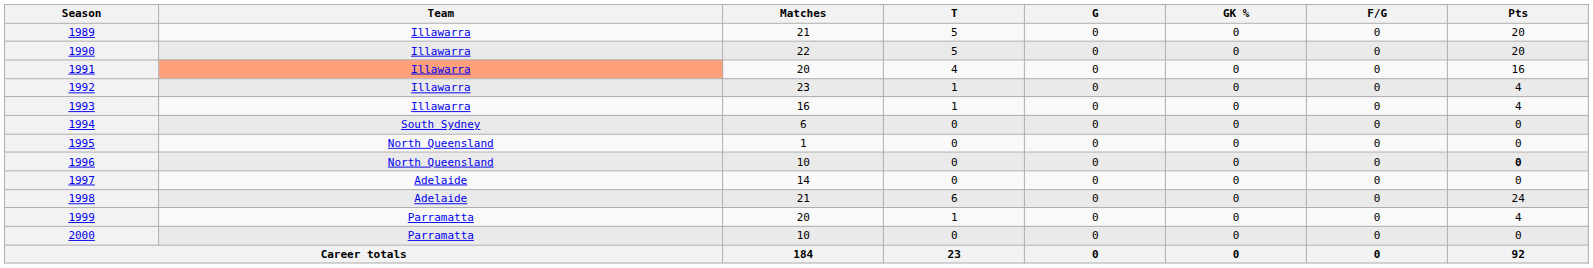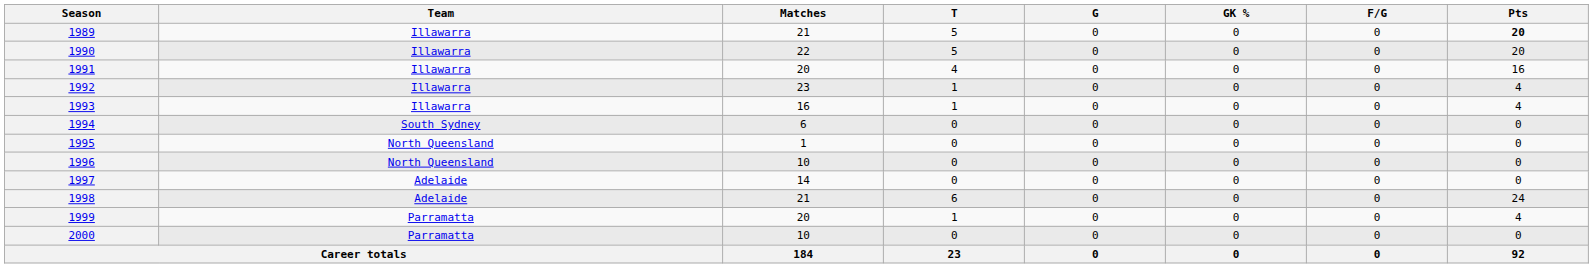(1518, 32) normal -> (1518, 32) bold
(441, 69) lightsalmon background -> (441, 69) no background
(1518, 161) bold -> (1518, 161) normal
